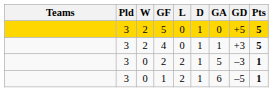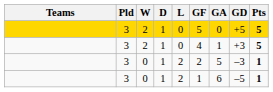columns swapped: (200, 12) <-> (164, 12)
